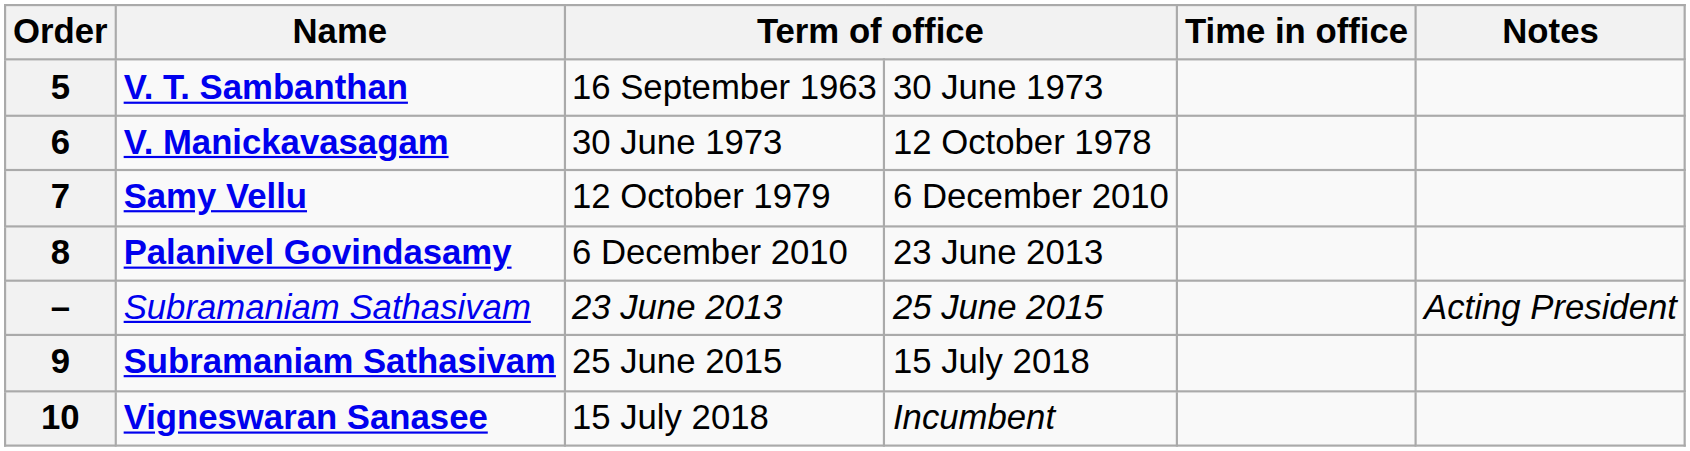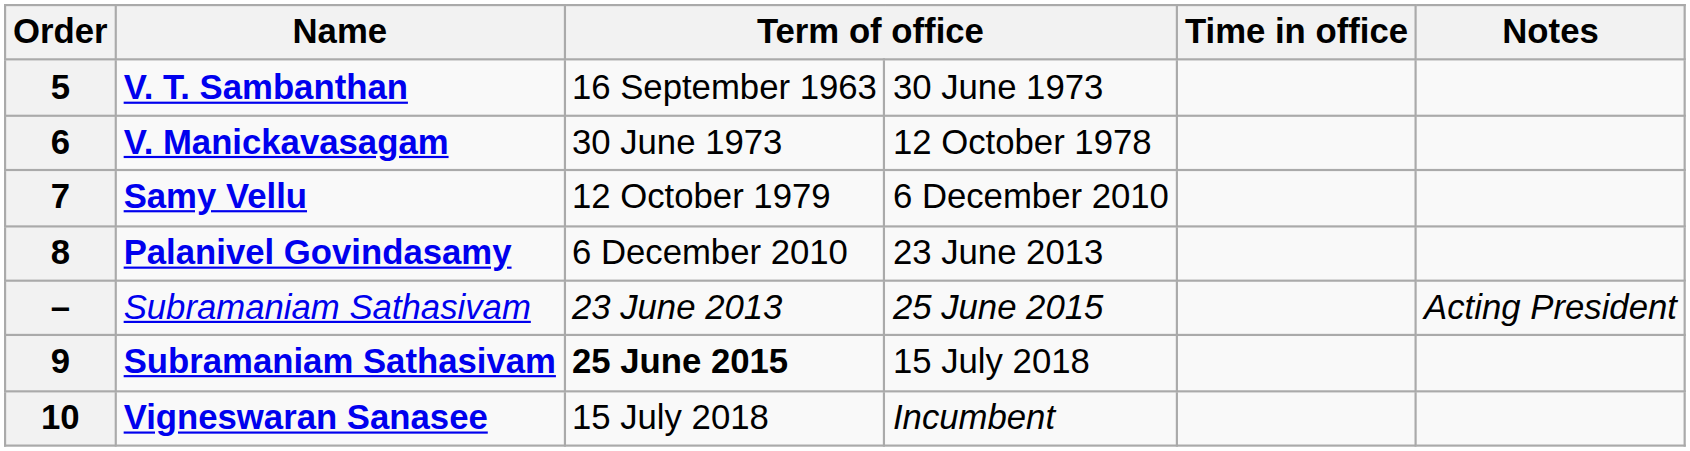(677, 362) normal -> (680, 362) bold
